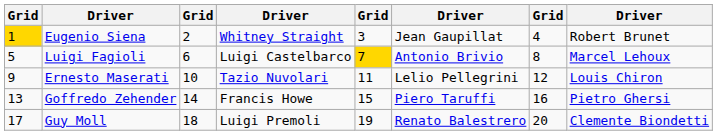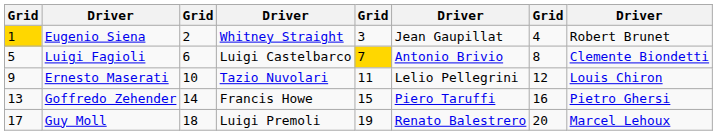(620, 57) Marcel Lehoux -> (639, 57) Clemente Biondetti
(639, 120) Clemente Biondetti -> (620, 120) Marcel Lehoux
